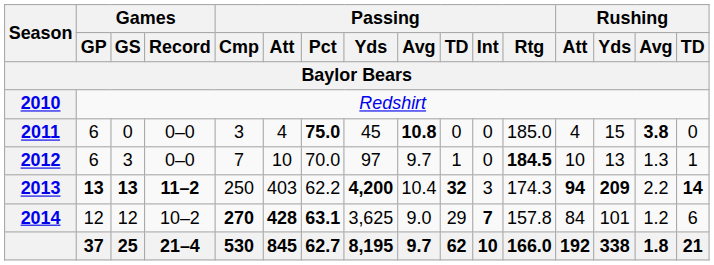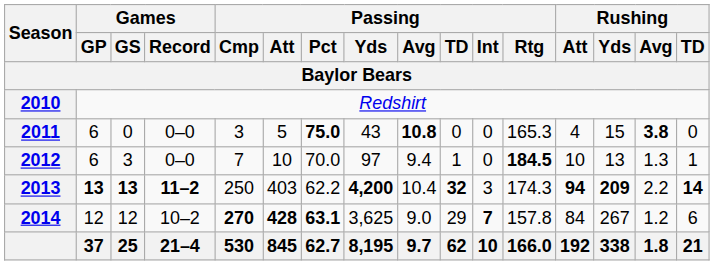(282, 132) 4 -> (282, 132) 5
(371, 132) 45 -> (371, 132) 43
(529, 132) 185.0 -> (529, 132) 165.3
(419, 160) 9.7 -> (419, 160) 9.4
(615, 217) 101 -> (615, 217) 267
